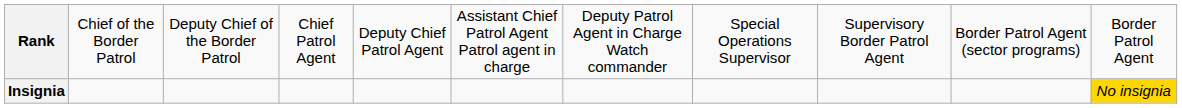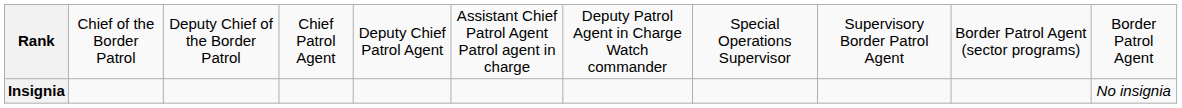(1134, 91) gold background -> (1134, 91) no background
